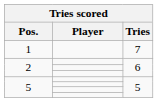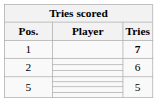(138, 49) normal -> (138, 49) bold
